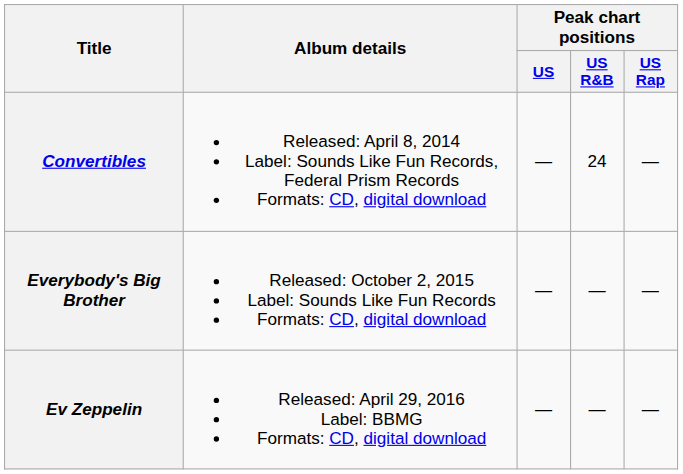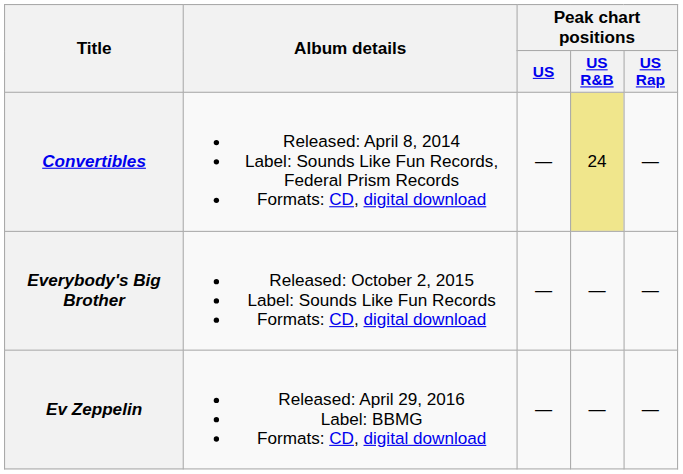(597, 161) no background -> (597, 161) khaki background
